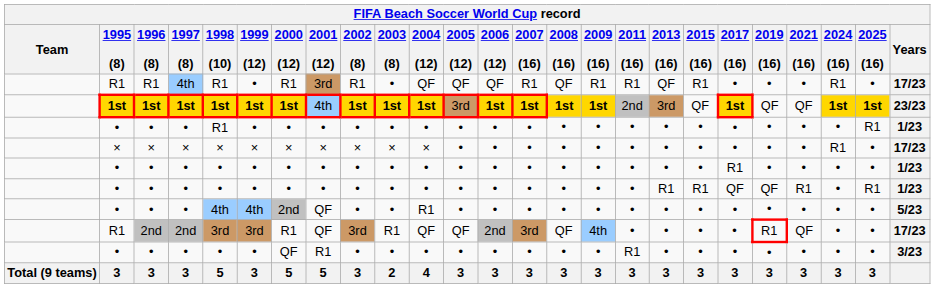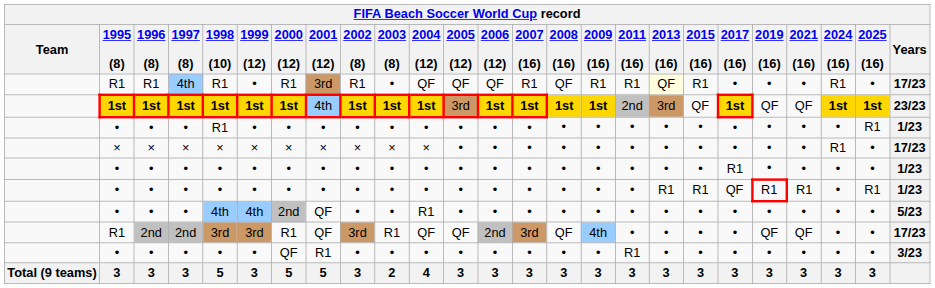(666, 84) no background -> (666, 84) lightyellow background
(769, 188) QF -> (769, 190) R1
(769, 230) R1 -> (769, 232) QF
